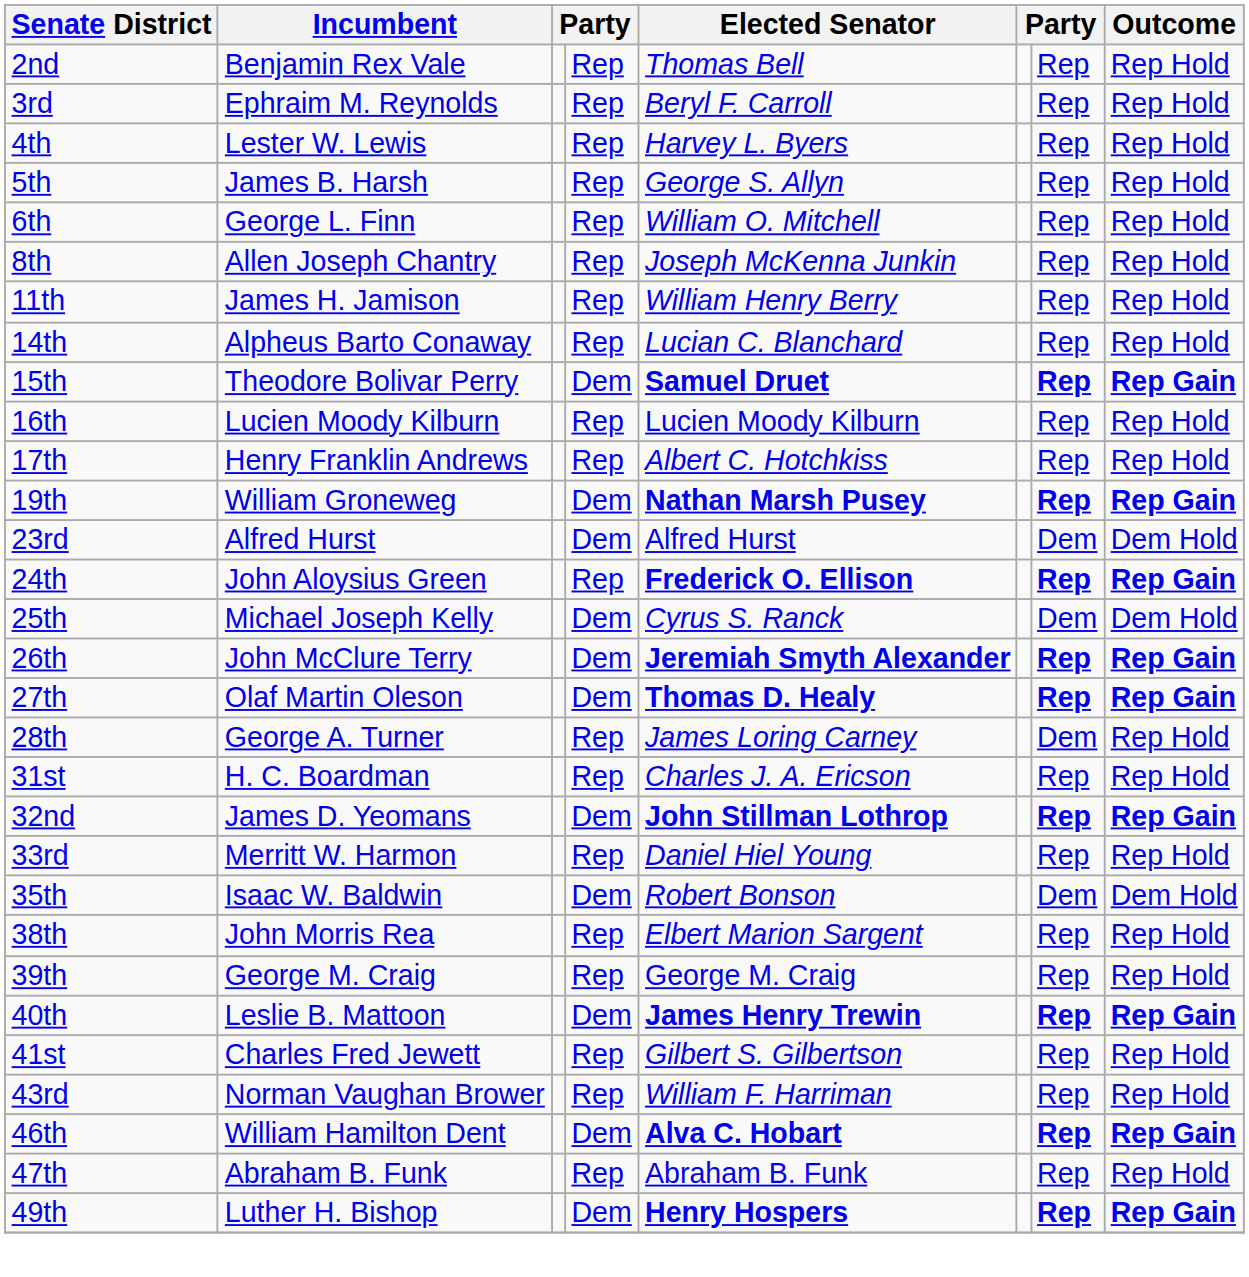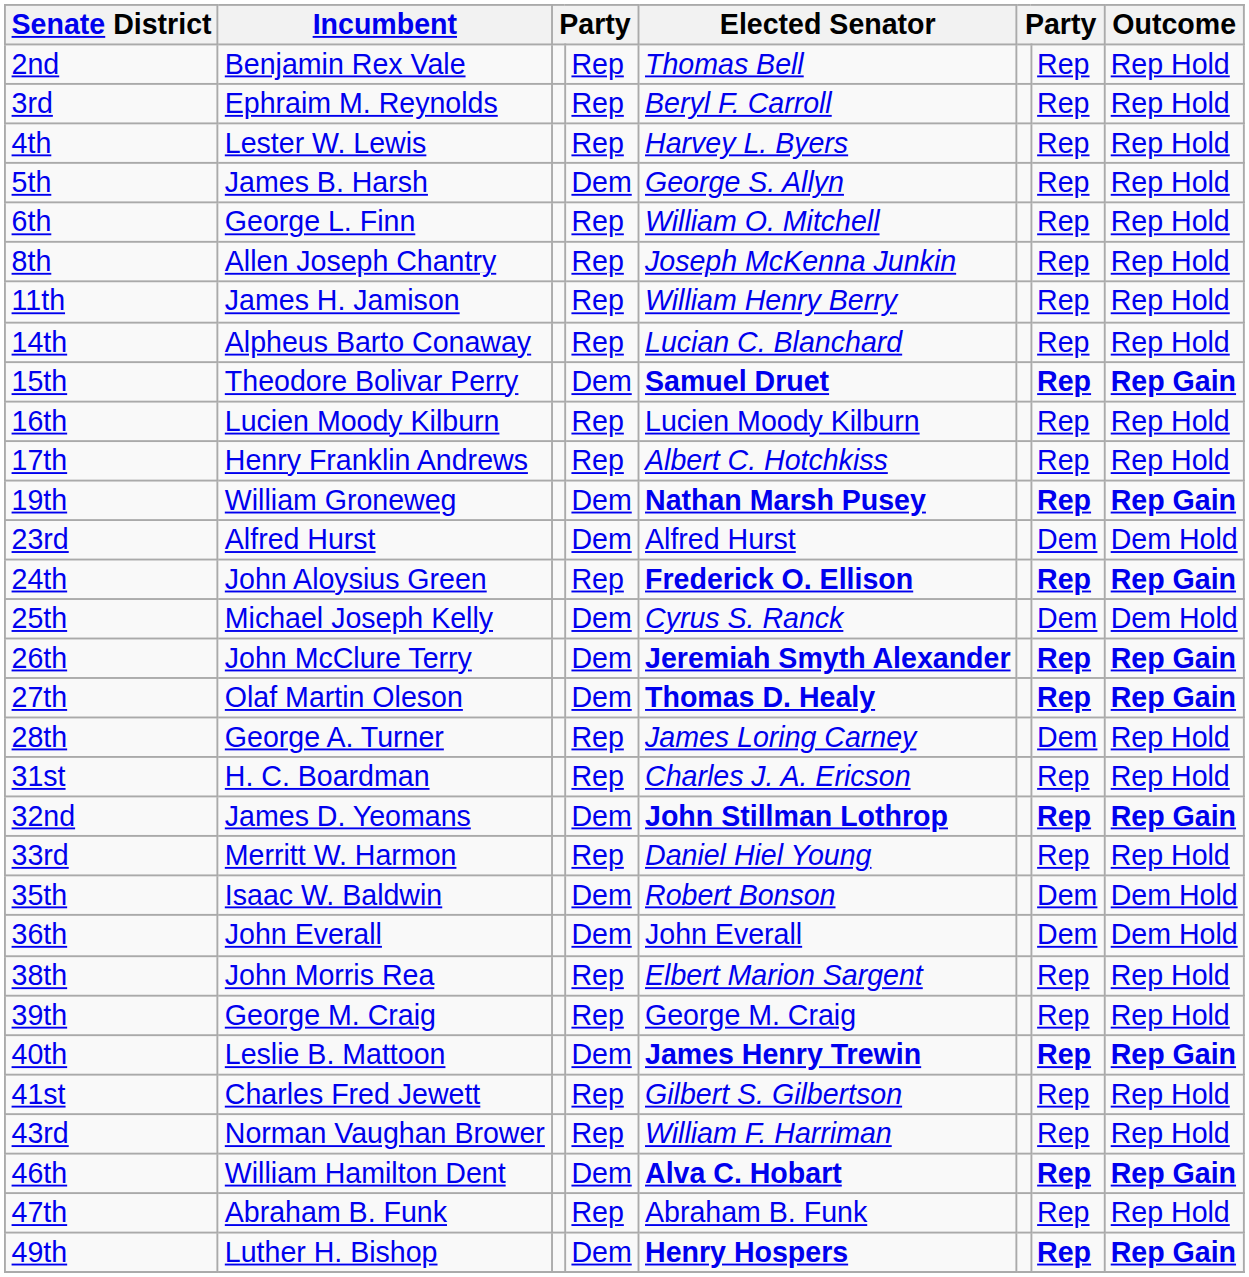(598, 182) Rep -> (602, 182) Dem
+ row: (39, 935)
